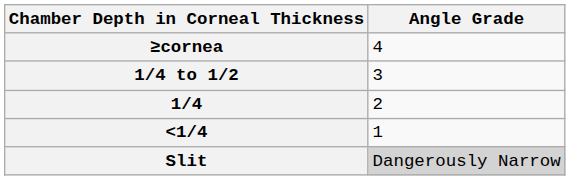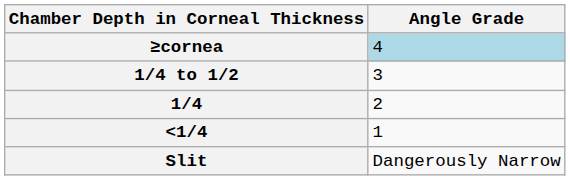(378, 47) no background -> (378, 47) lightblue background
(467, 161) lightgrey background -> (467, 161) no background
